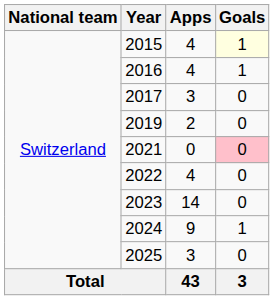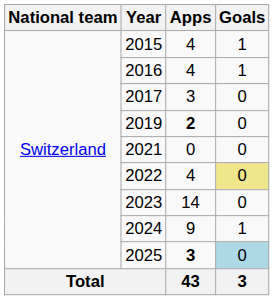(242, 44) lightyellow background -> (242, 44) no background
(191, 123) normal -> (191, 123) bold
(242, 149) pink background -> (242, 149) no background
(242, 176) no background -> (242, 176) khaki background
(191, 255) normal -> (191, 255) bold
(242, 255) no background -> (242, 255) lightblue background
